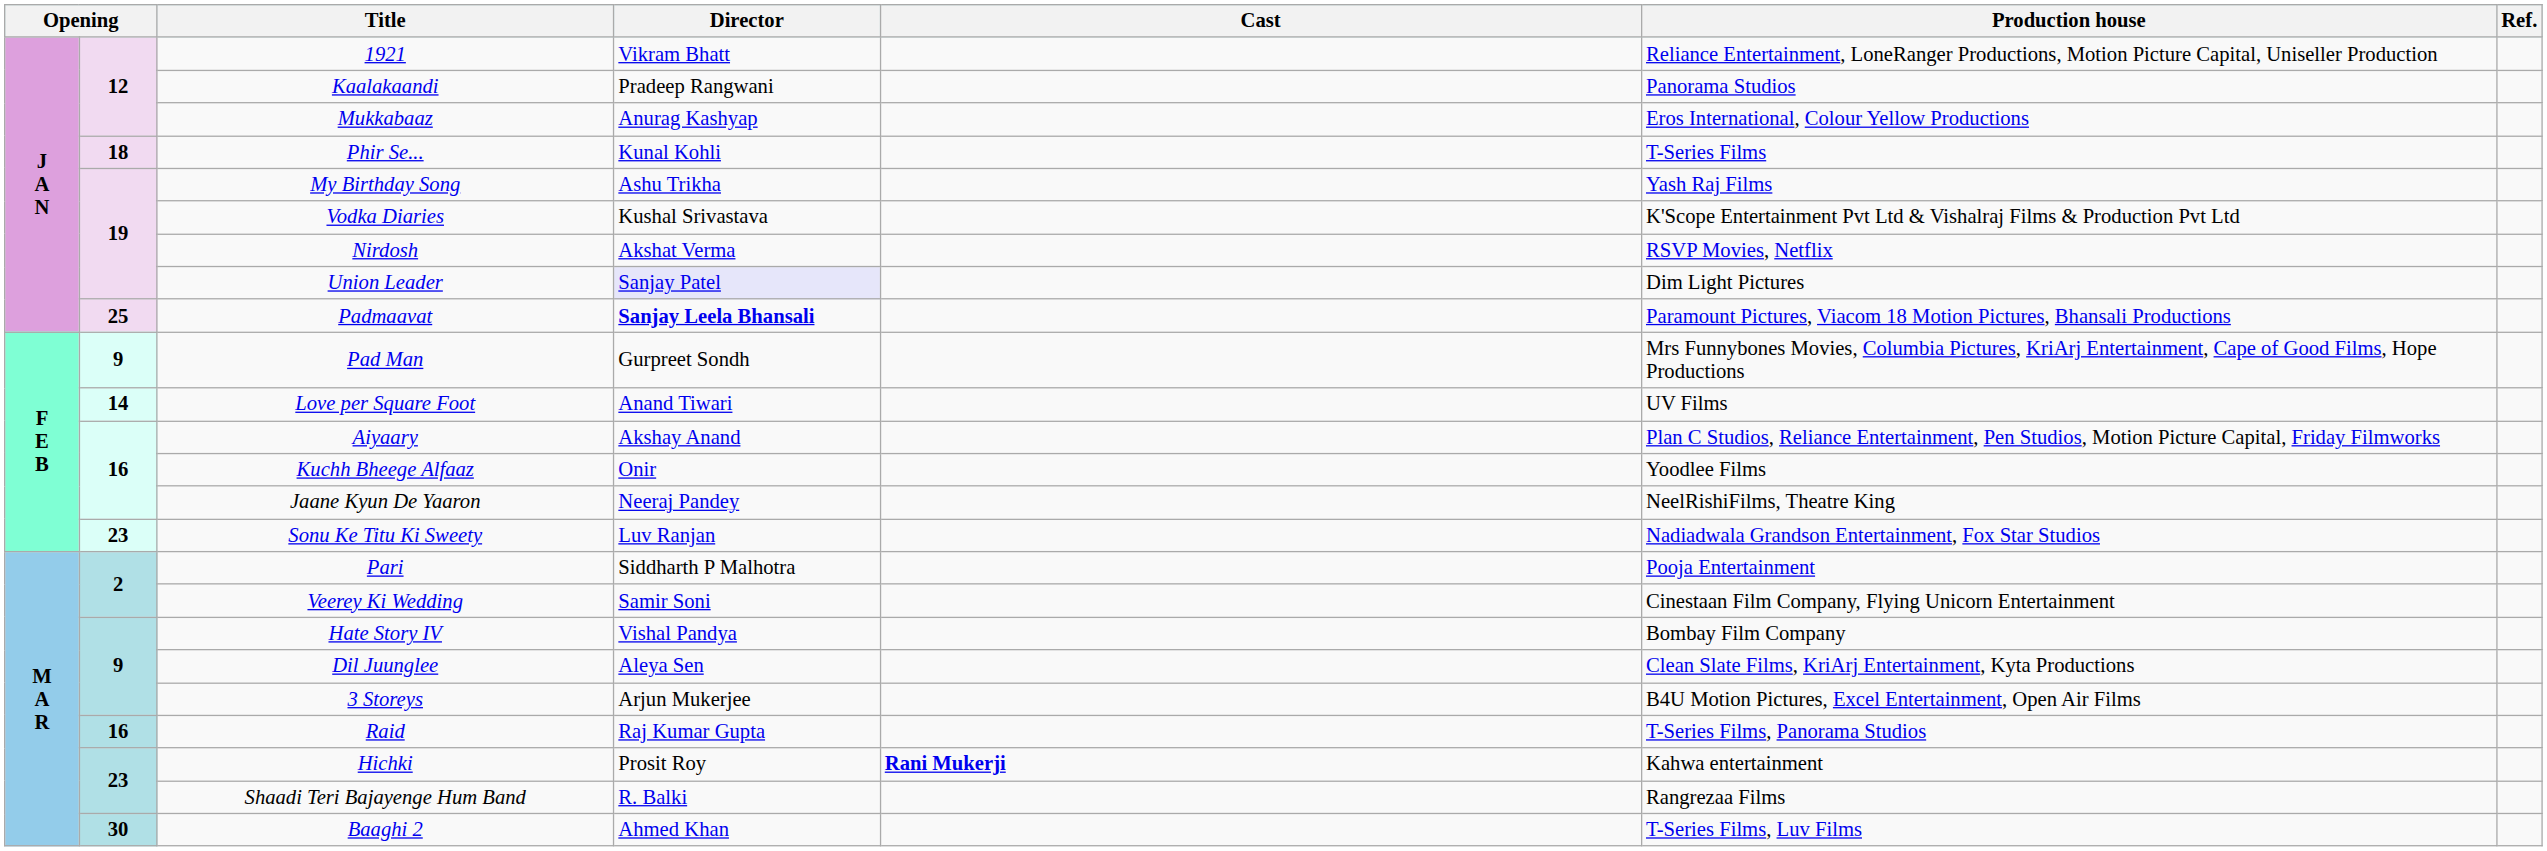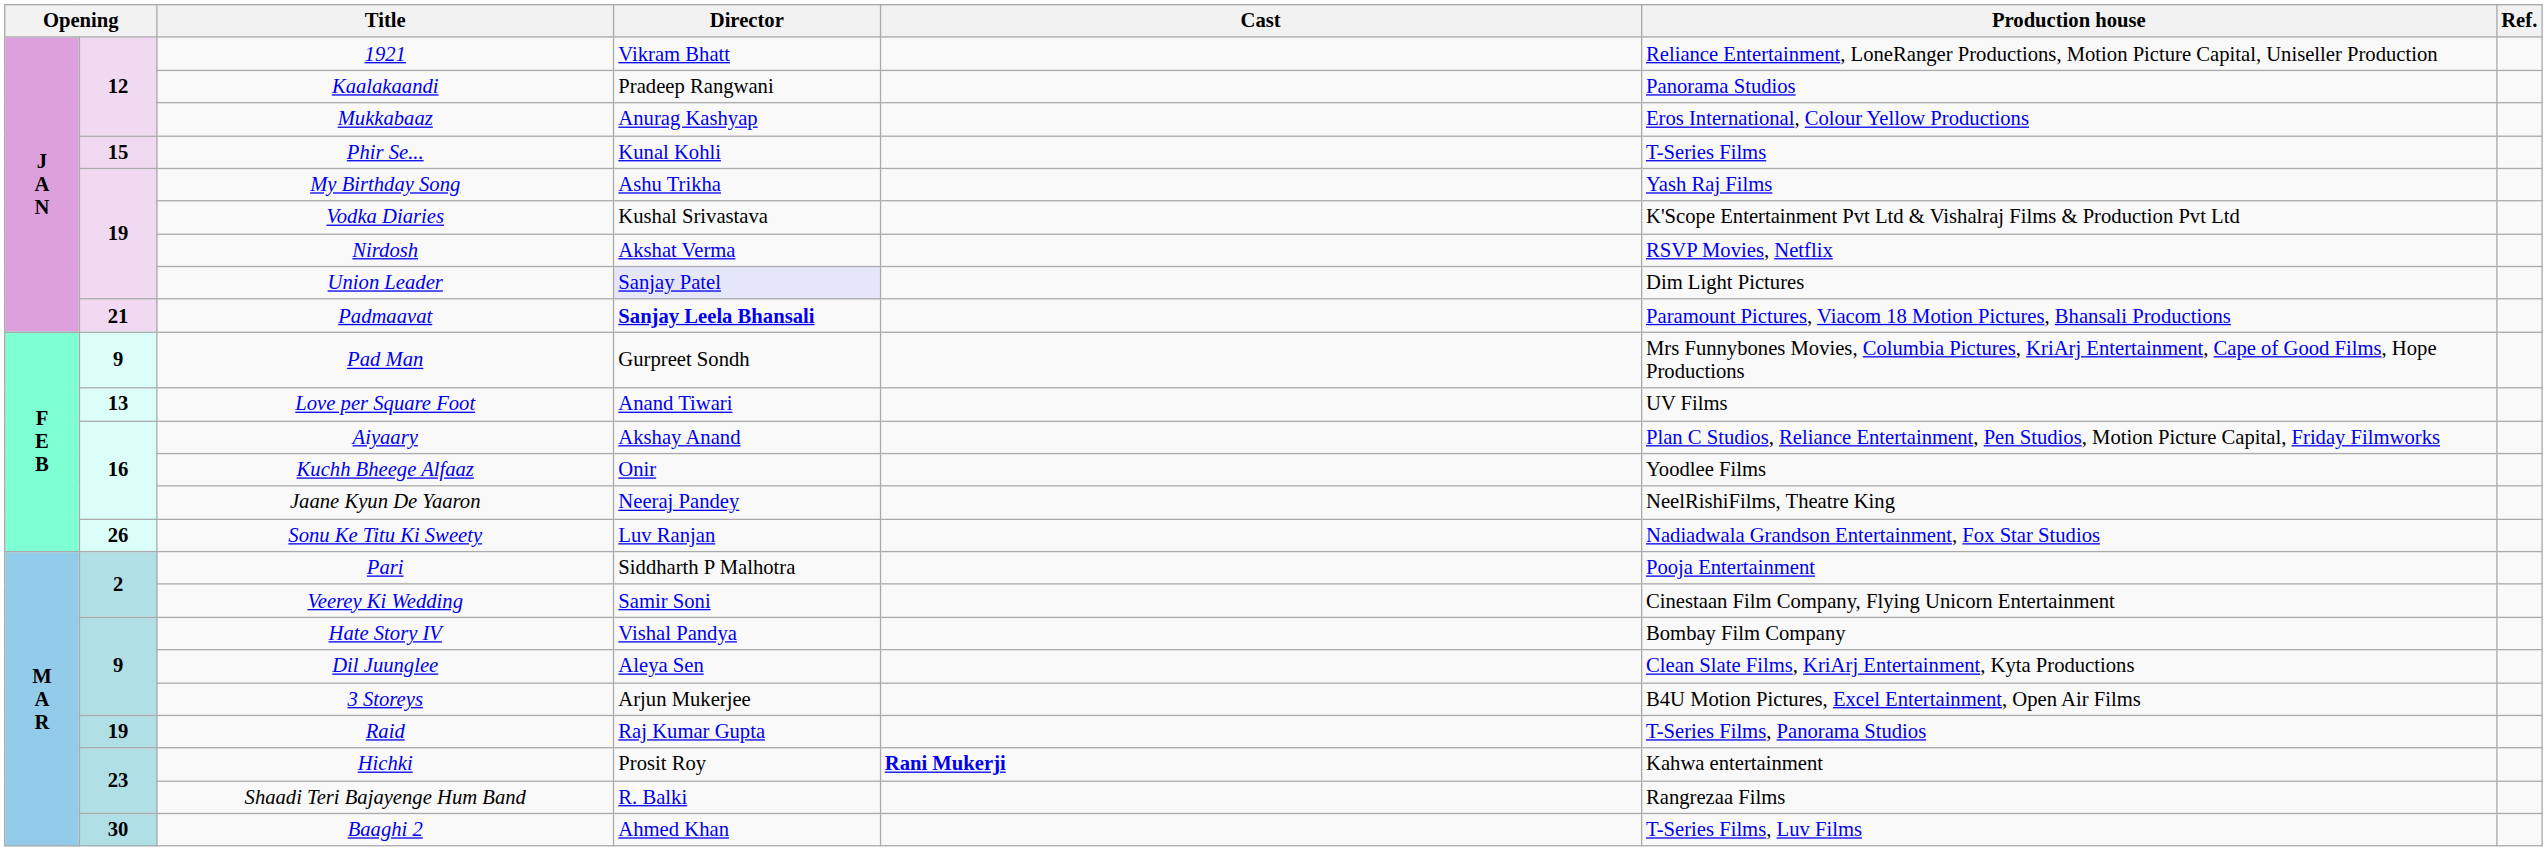(118, 151) 18 -> (118, 151) 15
(118, 315) 25 -> (118, 315) 21
(118, 404) 14 -> (118, 404) 13
(118, 535) 23 -> (118, 535) 26
(118, 731) 16 -> (118, 731) 19
